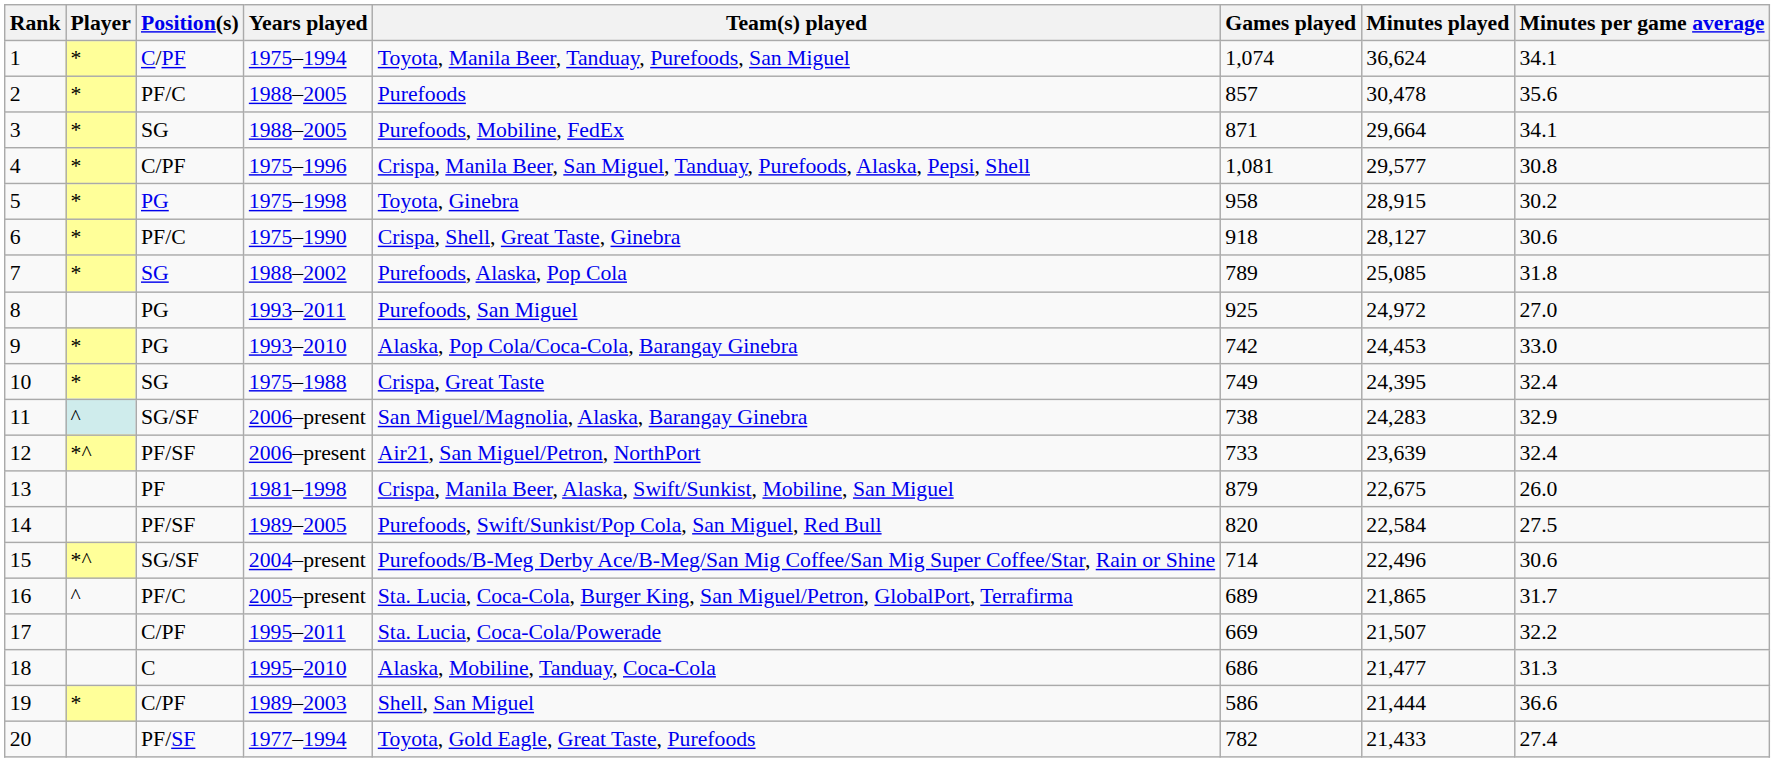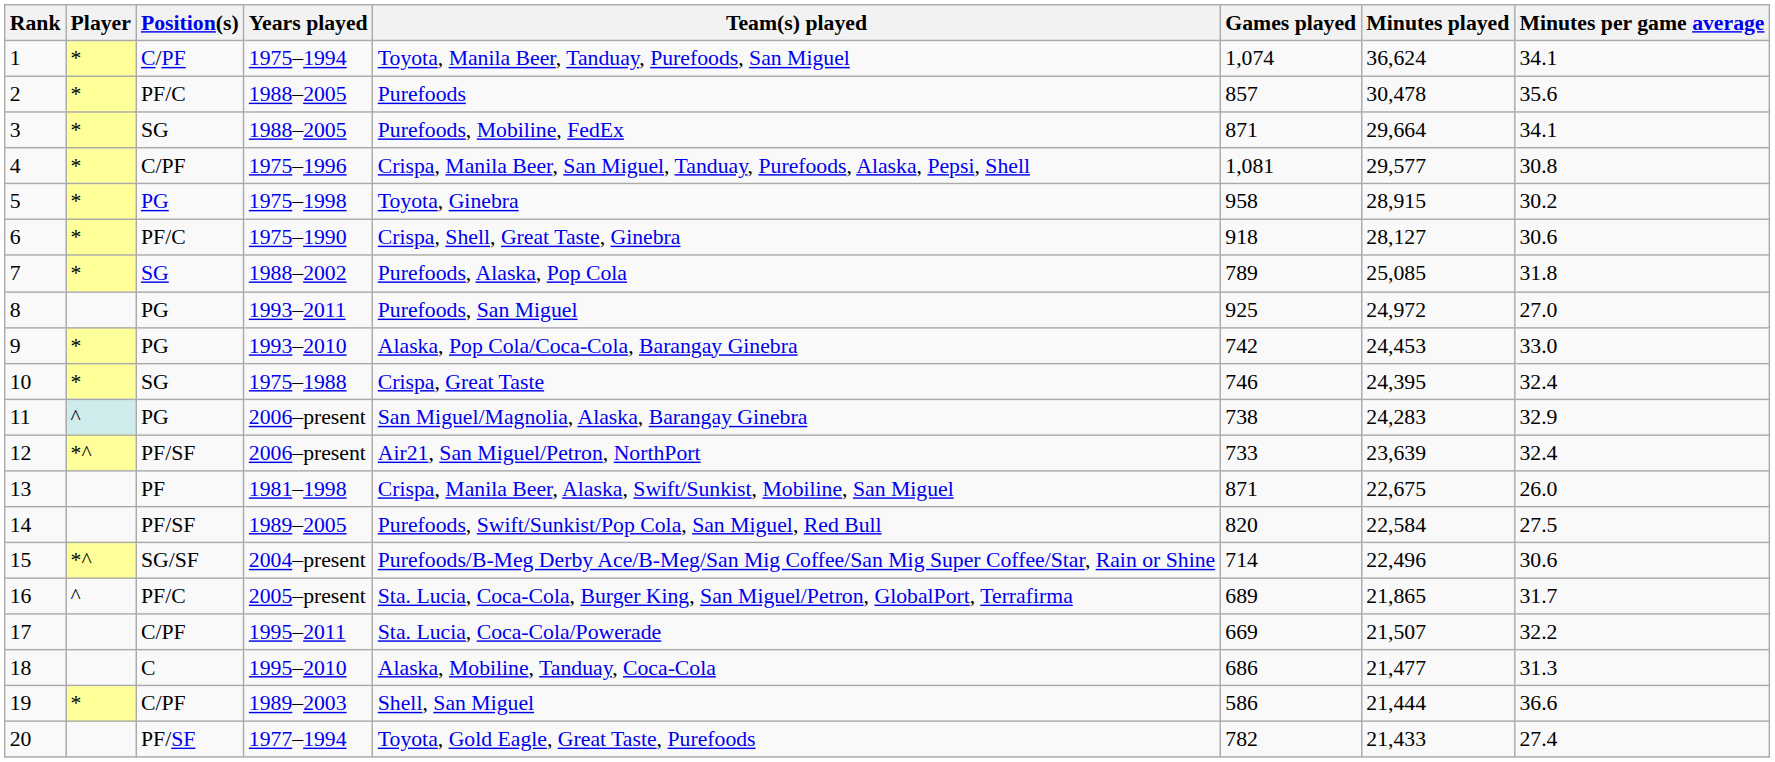(1242, 381) 749 -> (1242, 381) 746
(170, 416) SG/SF -> (155, 416) PG
(1242, 488) 879 -> (1242, 488) 871
